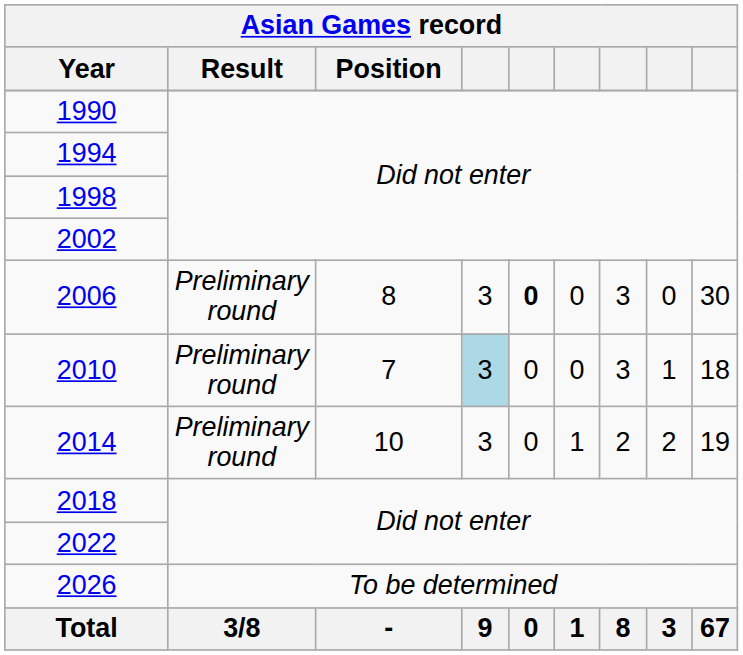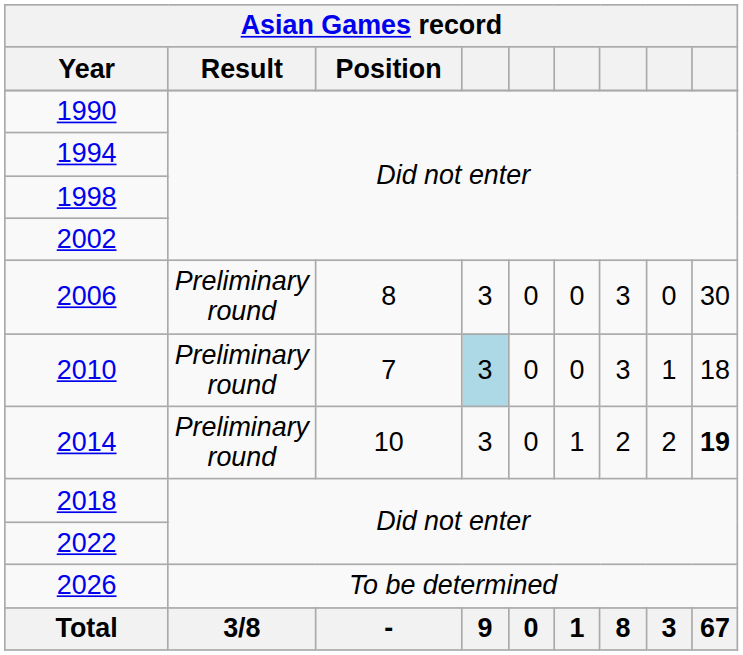(531, 296) bold -> (531, 296) normal
(715, 442) normal -> (715, 442) bold
